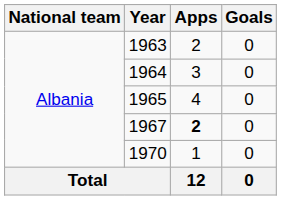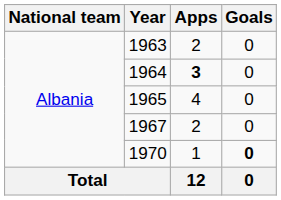(196, 72) normal -> (196, 72) bold
(196, 126) bold -> (196, 126) normal
(249, 153) normal -> (249, 153) bold
